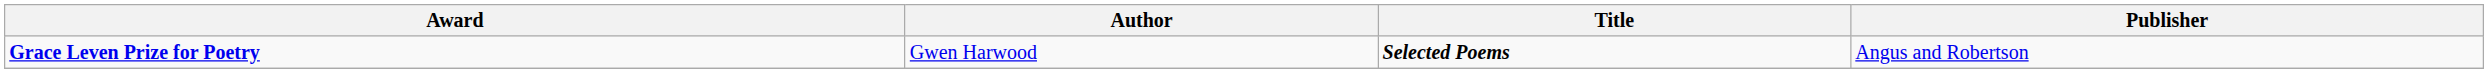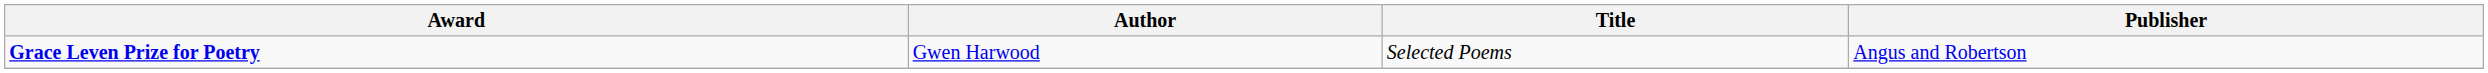(1446, 52) bold -> (1449, 52) normal
